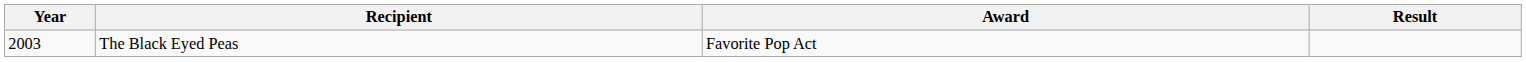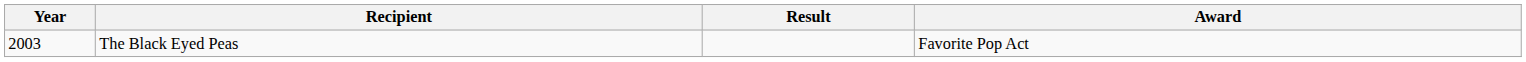columns swapped: (1006, 17) <-> (1415, 17)
